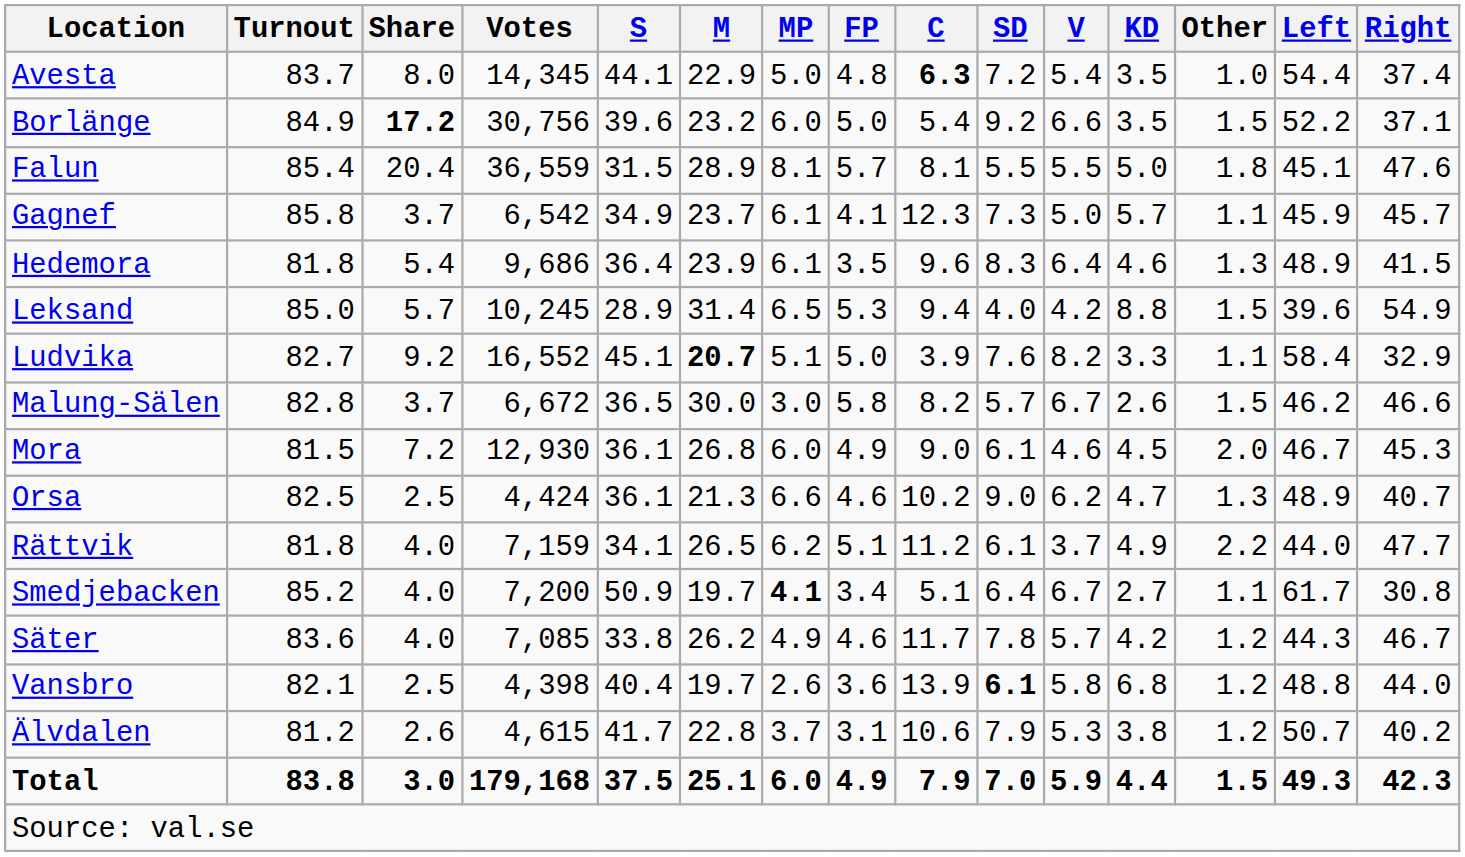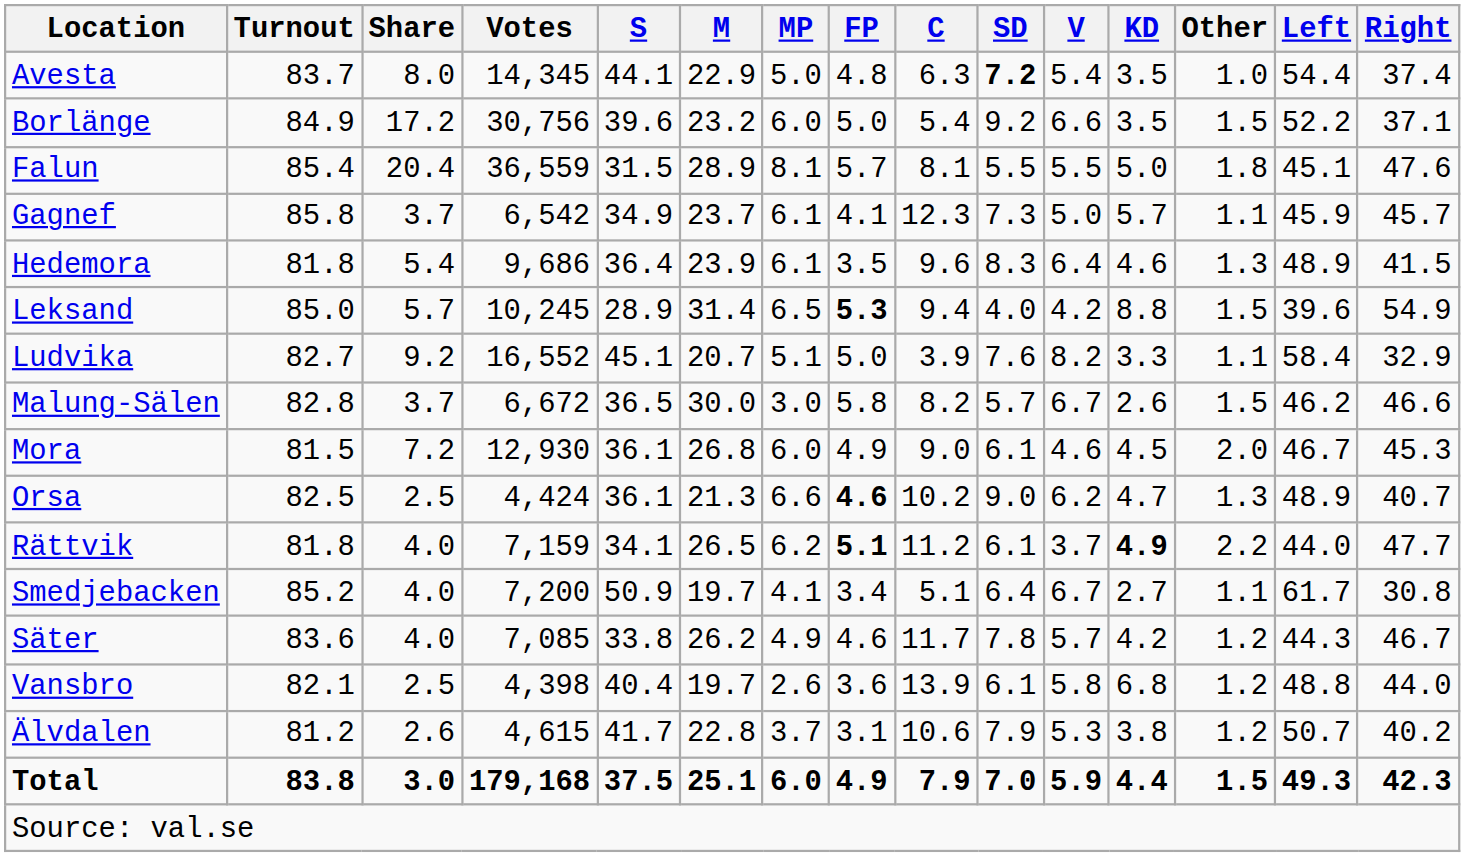(945, 76) bold -> (945, 76) normal
(1010, 76) normal -> (1010, 76) bold
(420, 123) bold -> (420, 123) normal
(862, 311) normal -> (862, 311) bold
(722, 358) bold -> (722, 358) normal
(862, 499) normal -> (862, 499) bold
(862, 546) normal -> (862, 546) bold
(1142, 546) normal -> (1142, 546) bold
(796, 593) bold -> (796, 593) normal
(1010, 687) bold -> (1010, 687) normal
